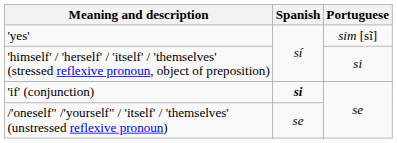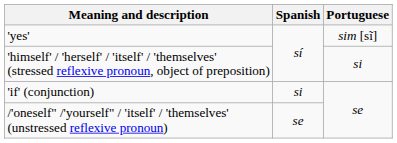(298, 92) bold -> (298, 92) normal
